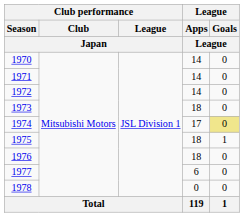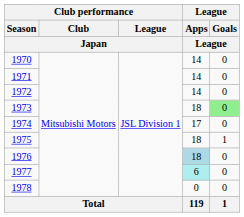(225, 108) no background -> (225, 108) lightgreen background
(225, 124) khaki background -> (225, 124) no background
(196, 156) no background -> (196, 156) lightblue background
(196, 172) no background -> (196, 172) paleturquoise background
